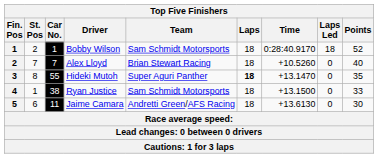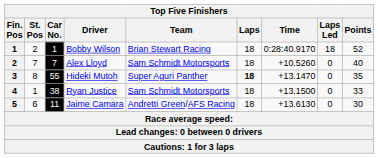(179, 49) Sam Schmidt Motorsports -> (169, 49) Brian Stewart Racing
(169, 62) Brian Stewart Racing -> (179, 62) Sam Schmidt Motorsports
